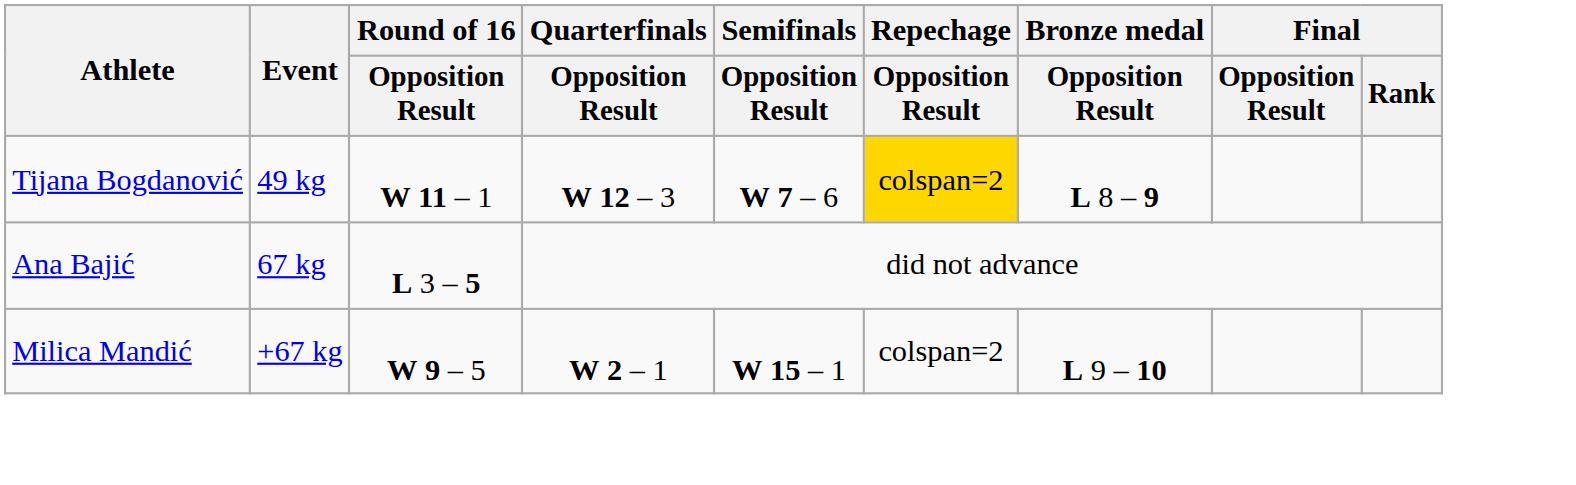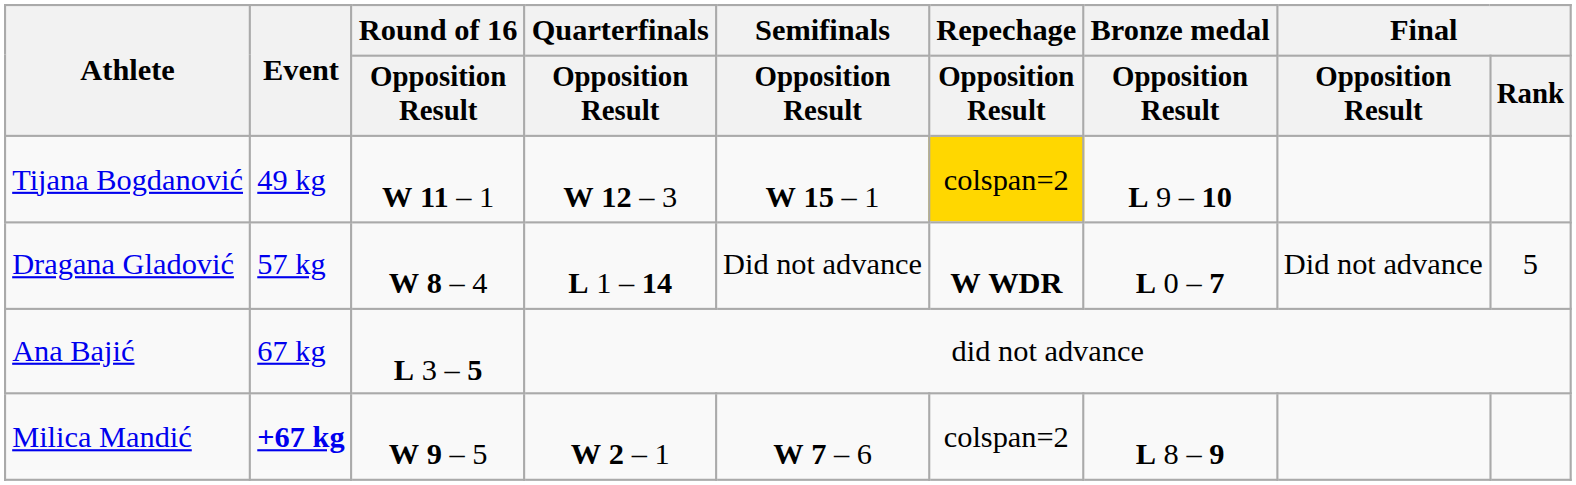(789, 197) W 7 – 6 -> (823, 197) W 15 – 1
(1115, 197) L 8 – 9 -> (1180, 197) L 9 – 10
+ row: (123, 265)
(300, 351) normal -> (301, 437) bold
(789, 369) W 15 – 1 -> (823, 455) W 7 – 6
(1115, 369) L 9 – 10 -> (1180, 455) L 8 – 9
